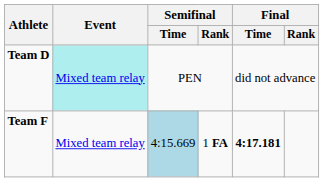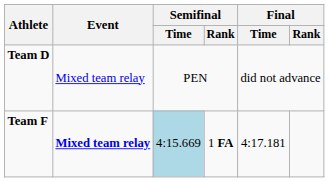(100, 78) paleturquoise background -> (100, 78) no background
(100, 144) normal -> (103, 144) bold
(258, 144) bold -> (263, 144) normal
